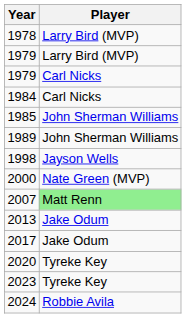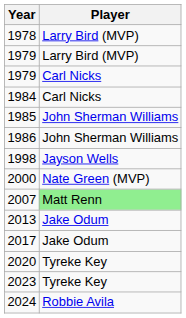(22, 138) 1989 -> (22, 138) 1986
